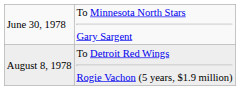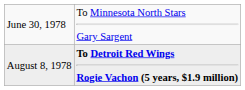(155, 65) normal -> (157, 65) bold
